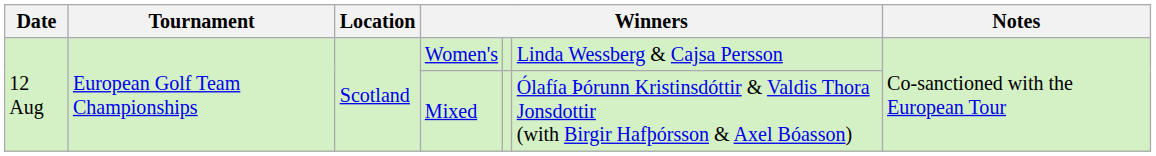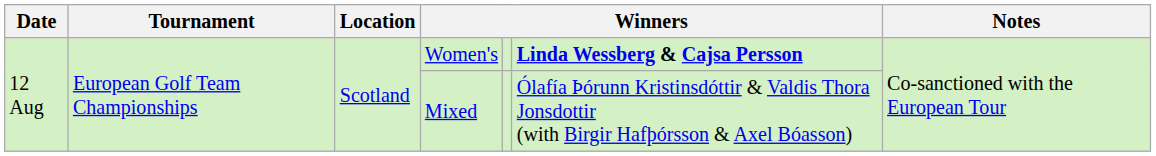(650, 54) normal -> (660, 54) bold
